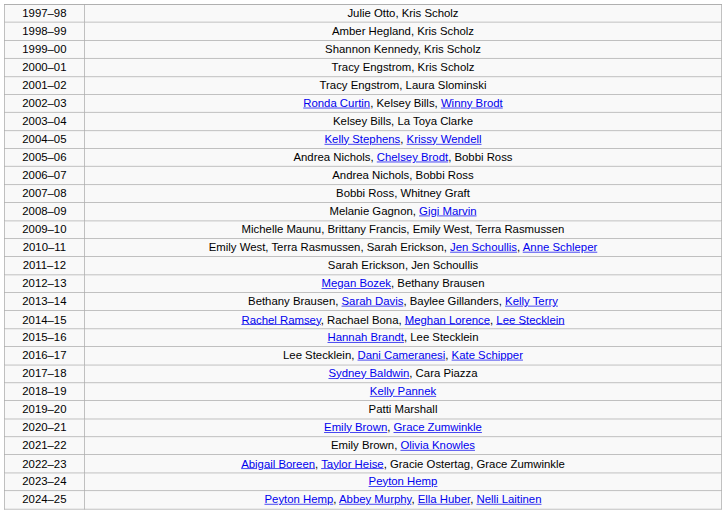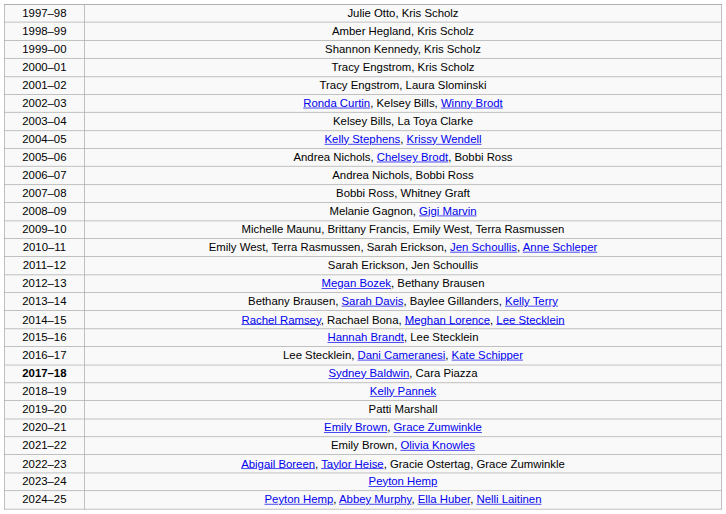(44, 373) normal -> (44, 373) bold
